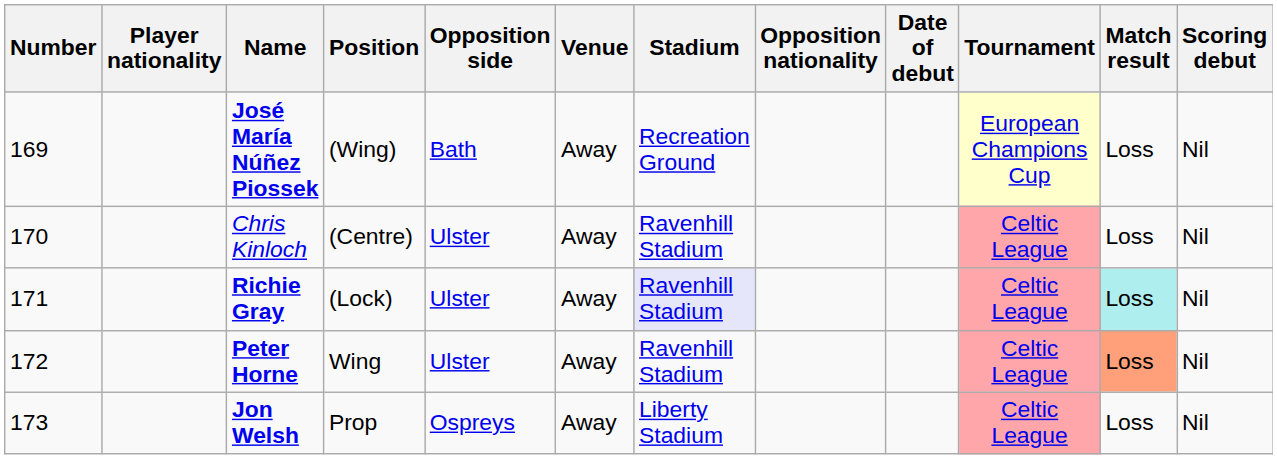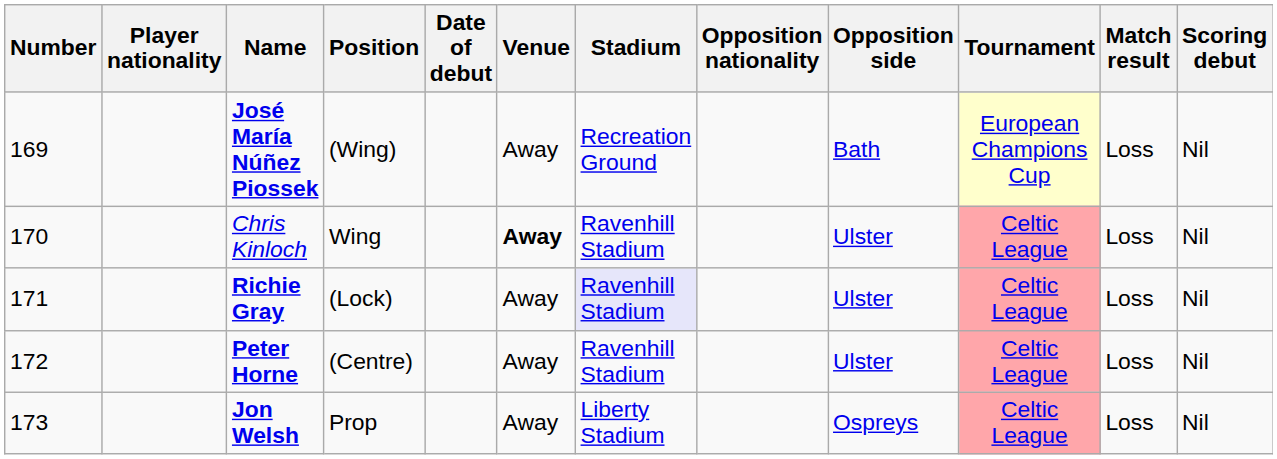columns swapped: (923, 48) <-> (490, 48)
(371, 236) (Centre) -> (355, 236) Wing
(589, 236) normal -> (532, 236) bold
(1130, 298) paleturquoise background -> (1130, 298) no background
(355, 360) Wing -> (371, 360) (Centre)
(1130, 360) lightsalmon background -> (1130, 360) no background
